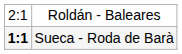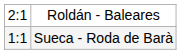(18, 37) bold -> (17, 37) normal
